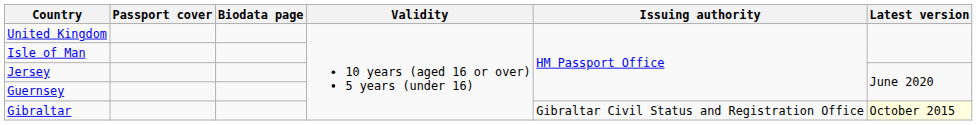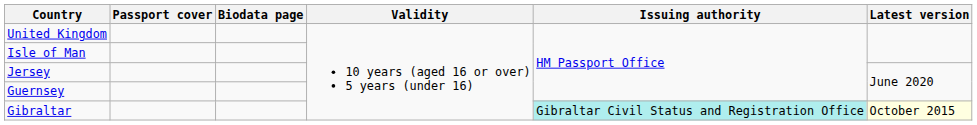(700, 110) no background -> (700, 110) paleturquoise background
